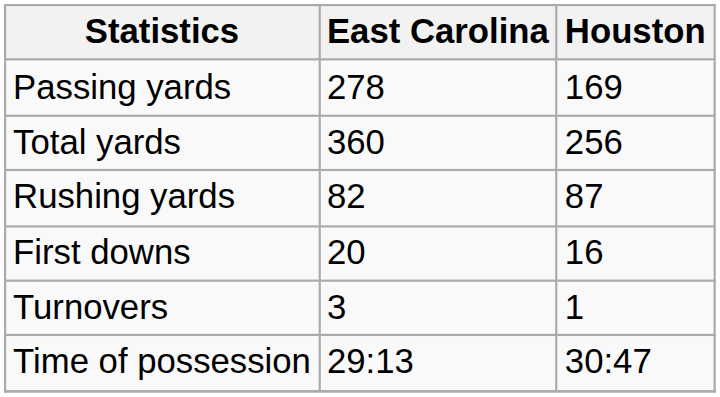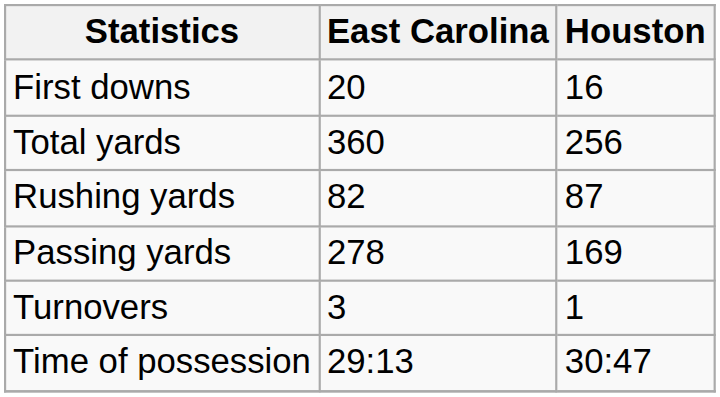rows swapped: (102, 252) <-> (122, 87)
